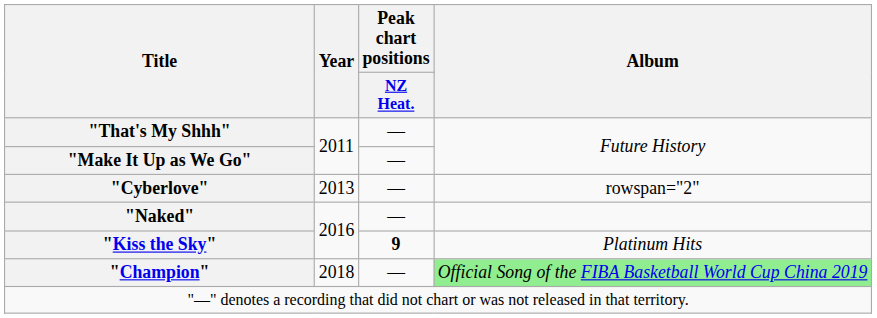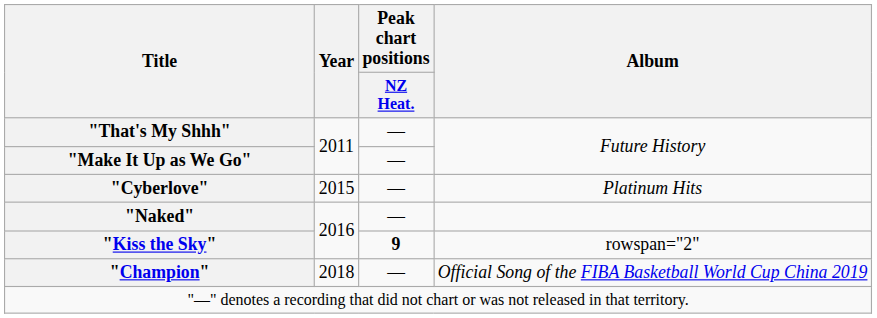(337, 188) 2013 -> (337, 188) 2015
(653, 188) rowspan="2" -> (653, 188) Platinum Hits
(653, 244) Platinum Hits -> (653, 244) rowspan="2"
(653, 272) lightgreen background -> (653, 272) no background
